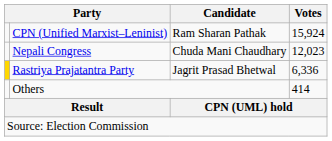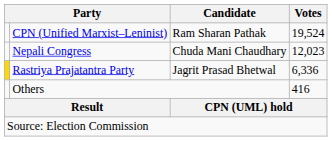(308, 32) 15,924 -> (308, 32) 19,524
(301, 88) 414 -> (301, 88) 416
